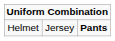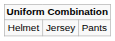(94, 28) bold -> (94, 28) normal
